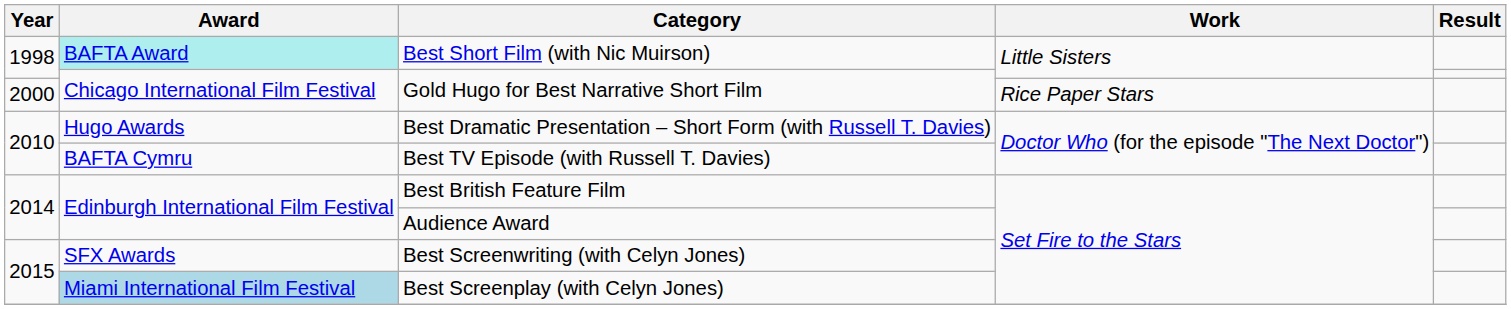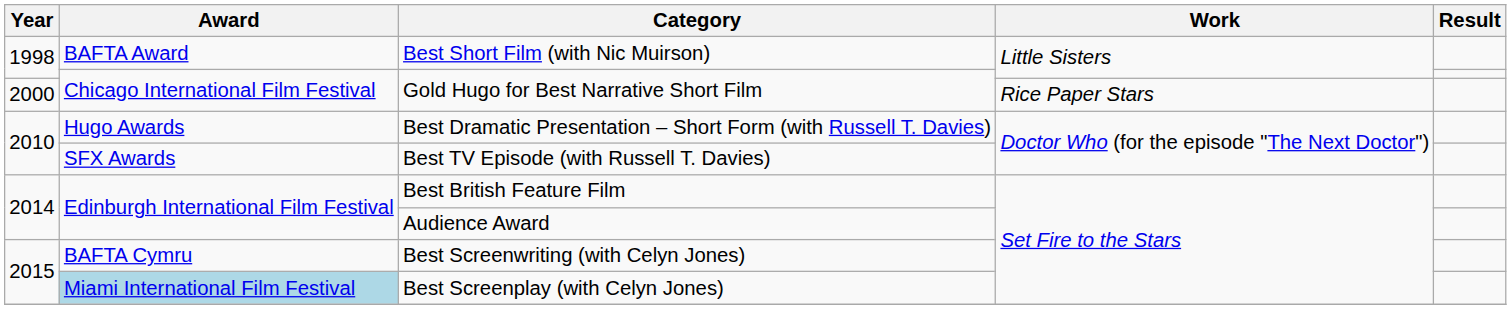(126, 52) paleturquoise background -> (126, 52) no background
(128, 158) BAFTA Cymru -> (120, 158) SFX Awards
(120, 255) SFX Awards -> (128, 255) BAFTA Cymru
